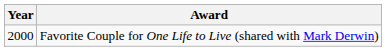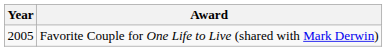(21, 35) 2000 -> (21, 35) 2005
